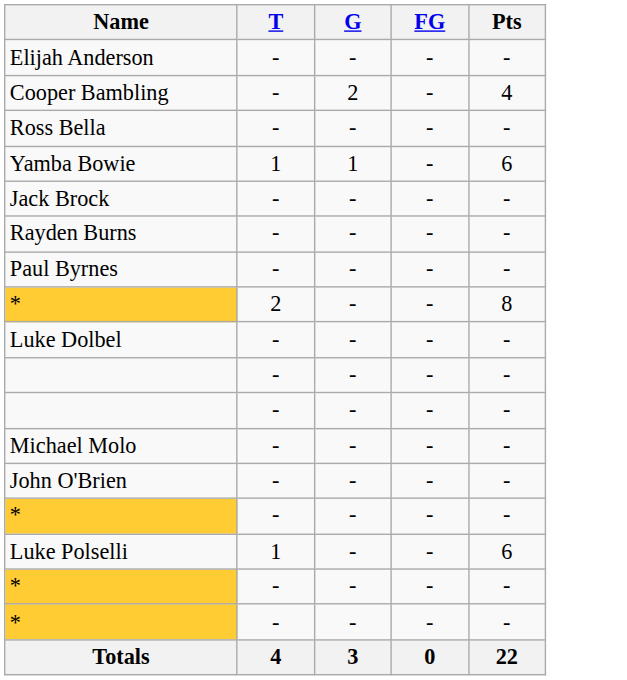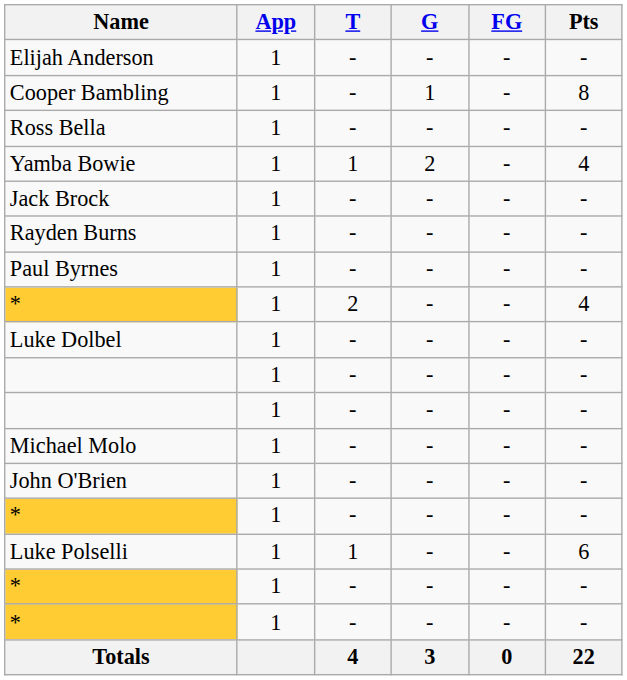+ column: (276, 22)
(353, 92) 2 -> (430, 92) 1
(507, 92) 4 -> (584, 92) 8
(353, 163) 1 -> (430, 163) 2
(507, 163) 6 -> (584, 163) 4
(507, 304) 8 -> (584, 304) 4
